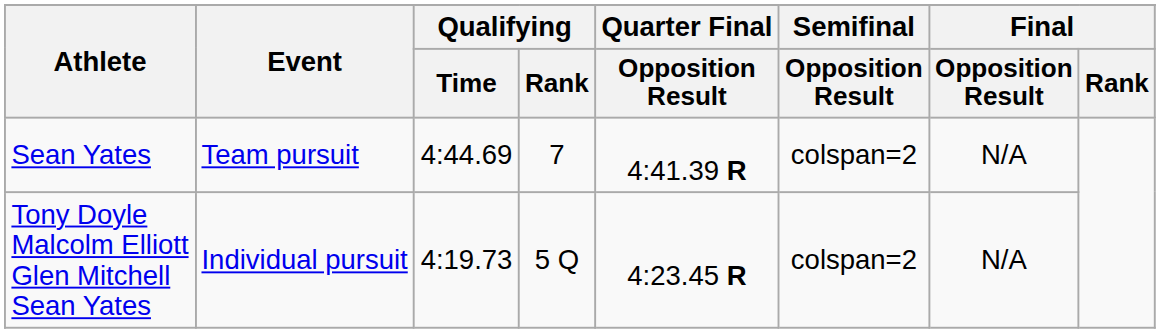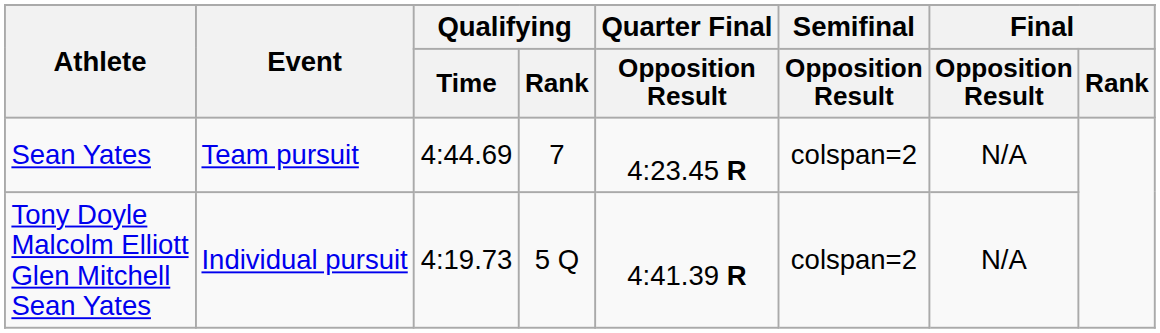(687, 171) 4:41.39 R -> (687, 171) 4:23.45 R
(687, 275) 4:23.45 R -> (687, 275) 4:41.39 R
